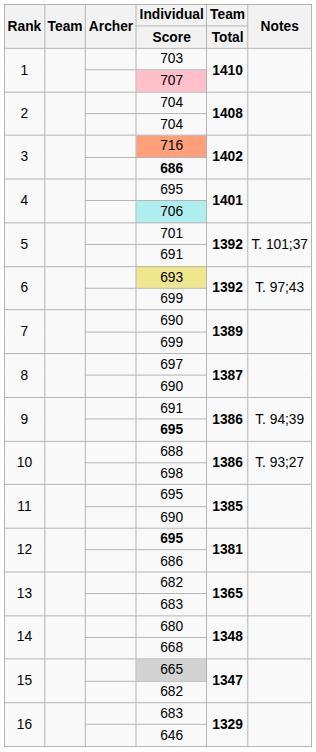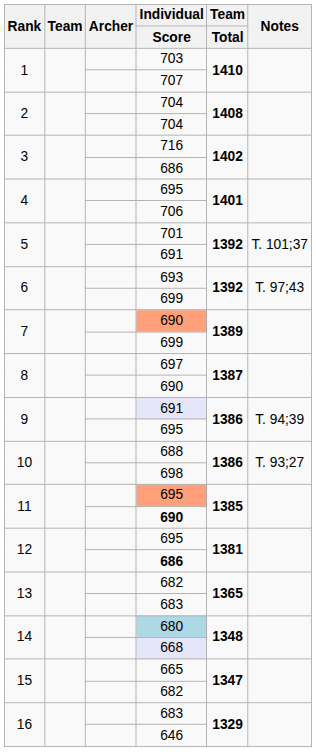(172, 80) pink background -> (172, 80) no background
(172, 146) lightsalmon background -> (172, 146) no background
(172, 168) bold -> (172, 168) normal
(172, 211) paleturquoise background -> (172, 211) no background
(172, 277) khaki background -> (172, 277) no background
(172, 320) no background -> (172, 320) lightsalmon background
(172, 408) no background -> (172, 408) lavender background
(172, 430) bold -> (172, 430) normal
(172, 495) no background -> (172, 495) lightsalmon background
(172, 517) normal -> (172, 517) bold
(172, 539) bold -> (172, 539) normal
(172, 560) normal -> (172, 560) bold
(172, 626) no background -> (172, 626) lightblue background
(172, 648) no background -> (172, 648) lavender background
(172, 670) lightgrey background -> (172, 670) no background
